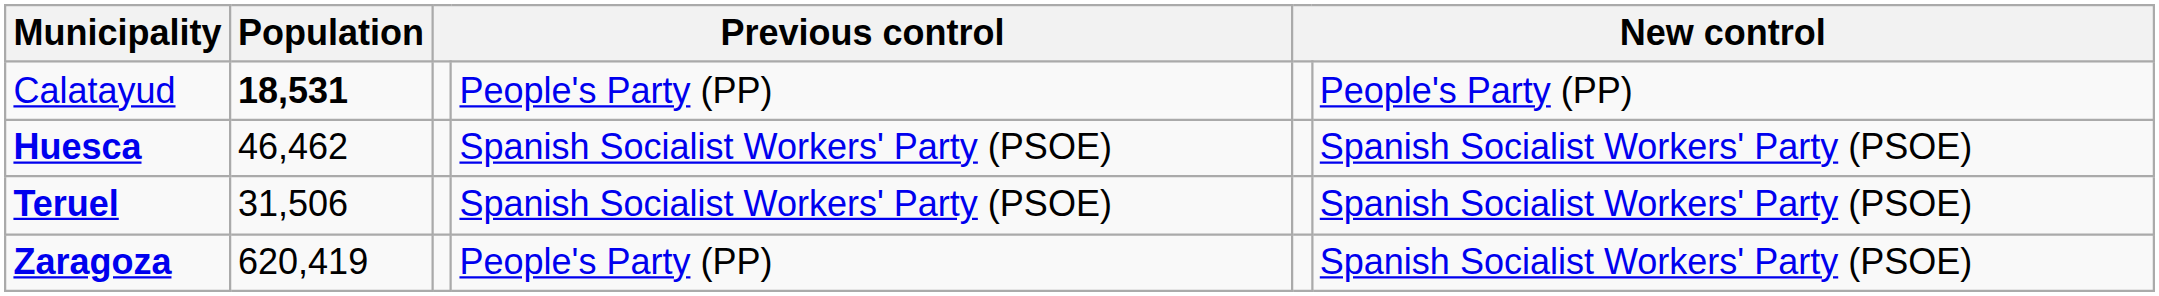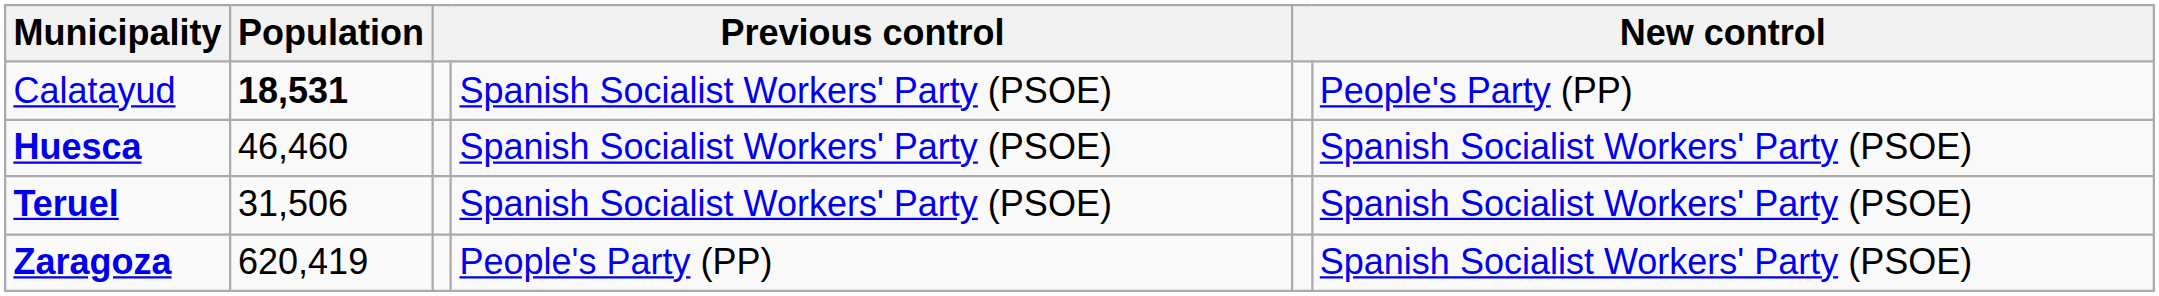(616, 90) People's Party (PP) -> (786, 90) Spanish Socialist Workers' Party (PSOE)
(293, 147) 46,462 -> (293, 147) 46,460
